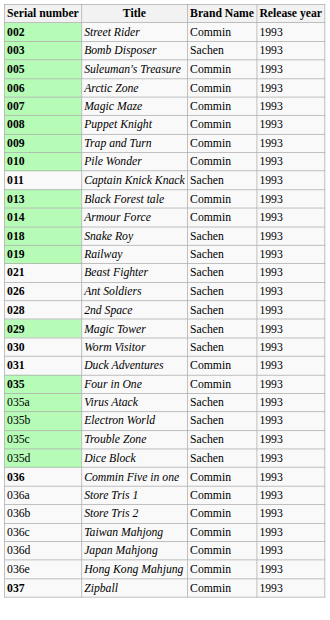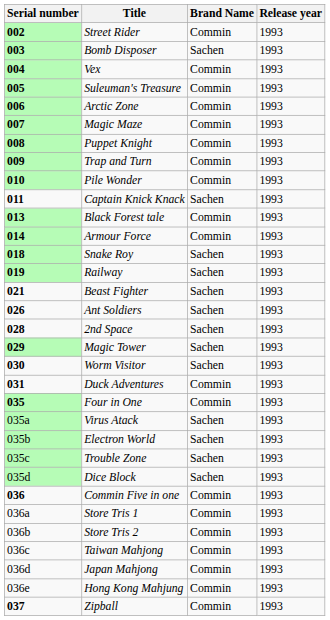+ row: (92, 69)
